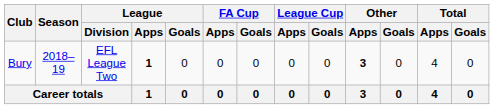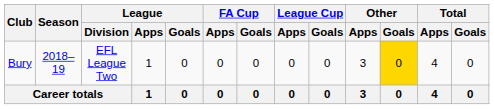(149, 63) bold -> (149, 63) normal
(363, 63) bold -> (363, 63) normal
(399, 63) no background -> (399, 63) gold background
